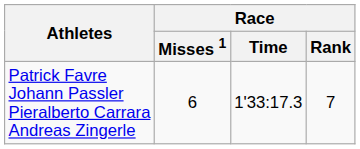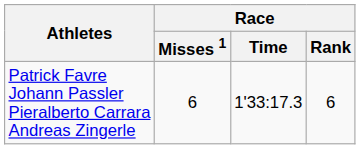(331, 103) 7 -> (331, 103) 6
